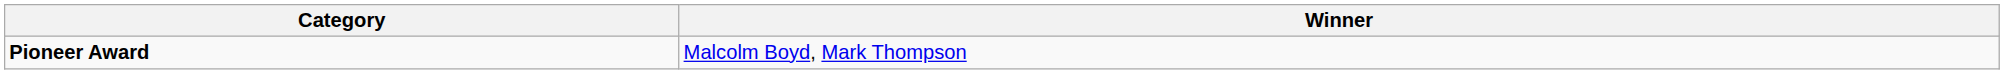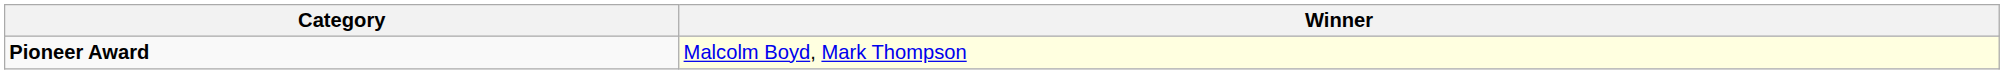(825, 52) no background -> (825, 52) lightyellow background
